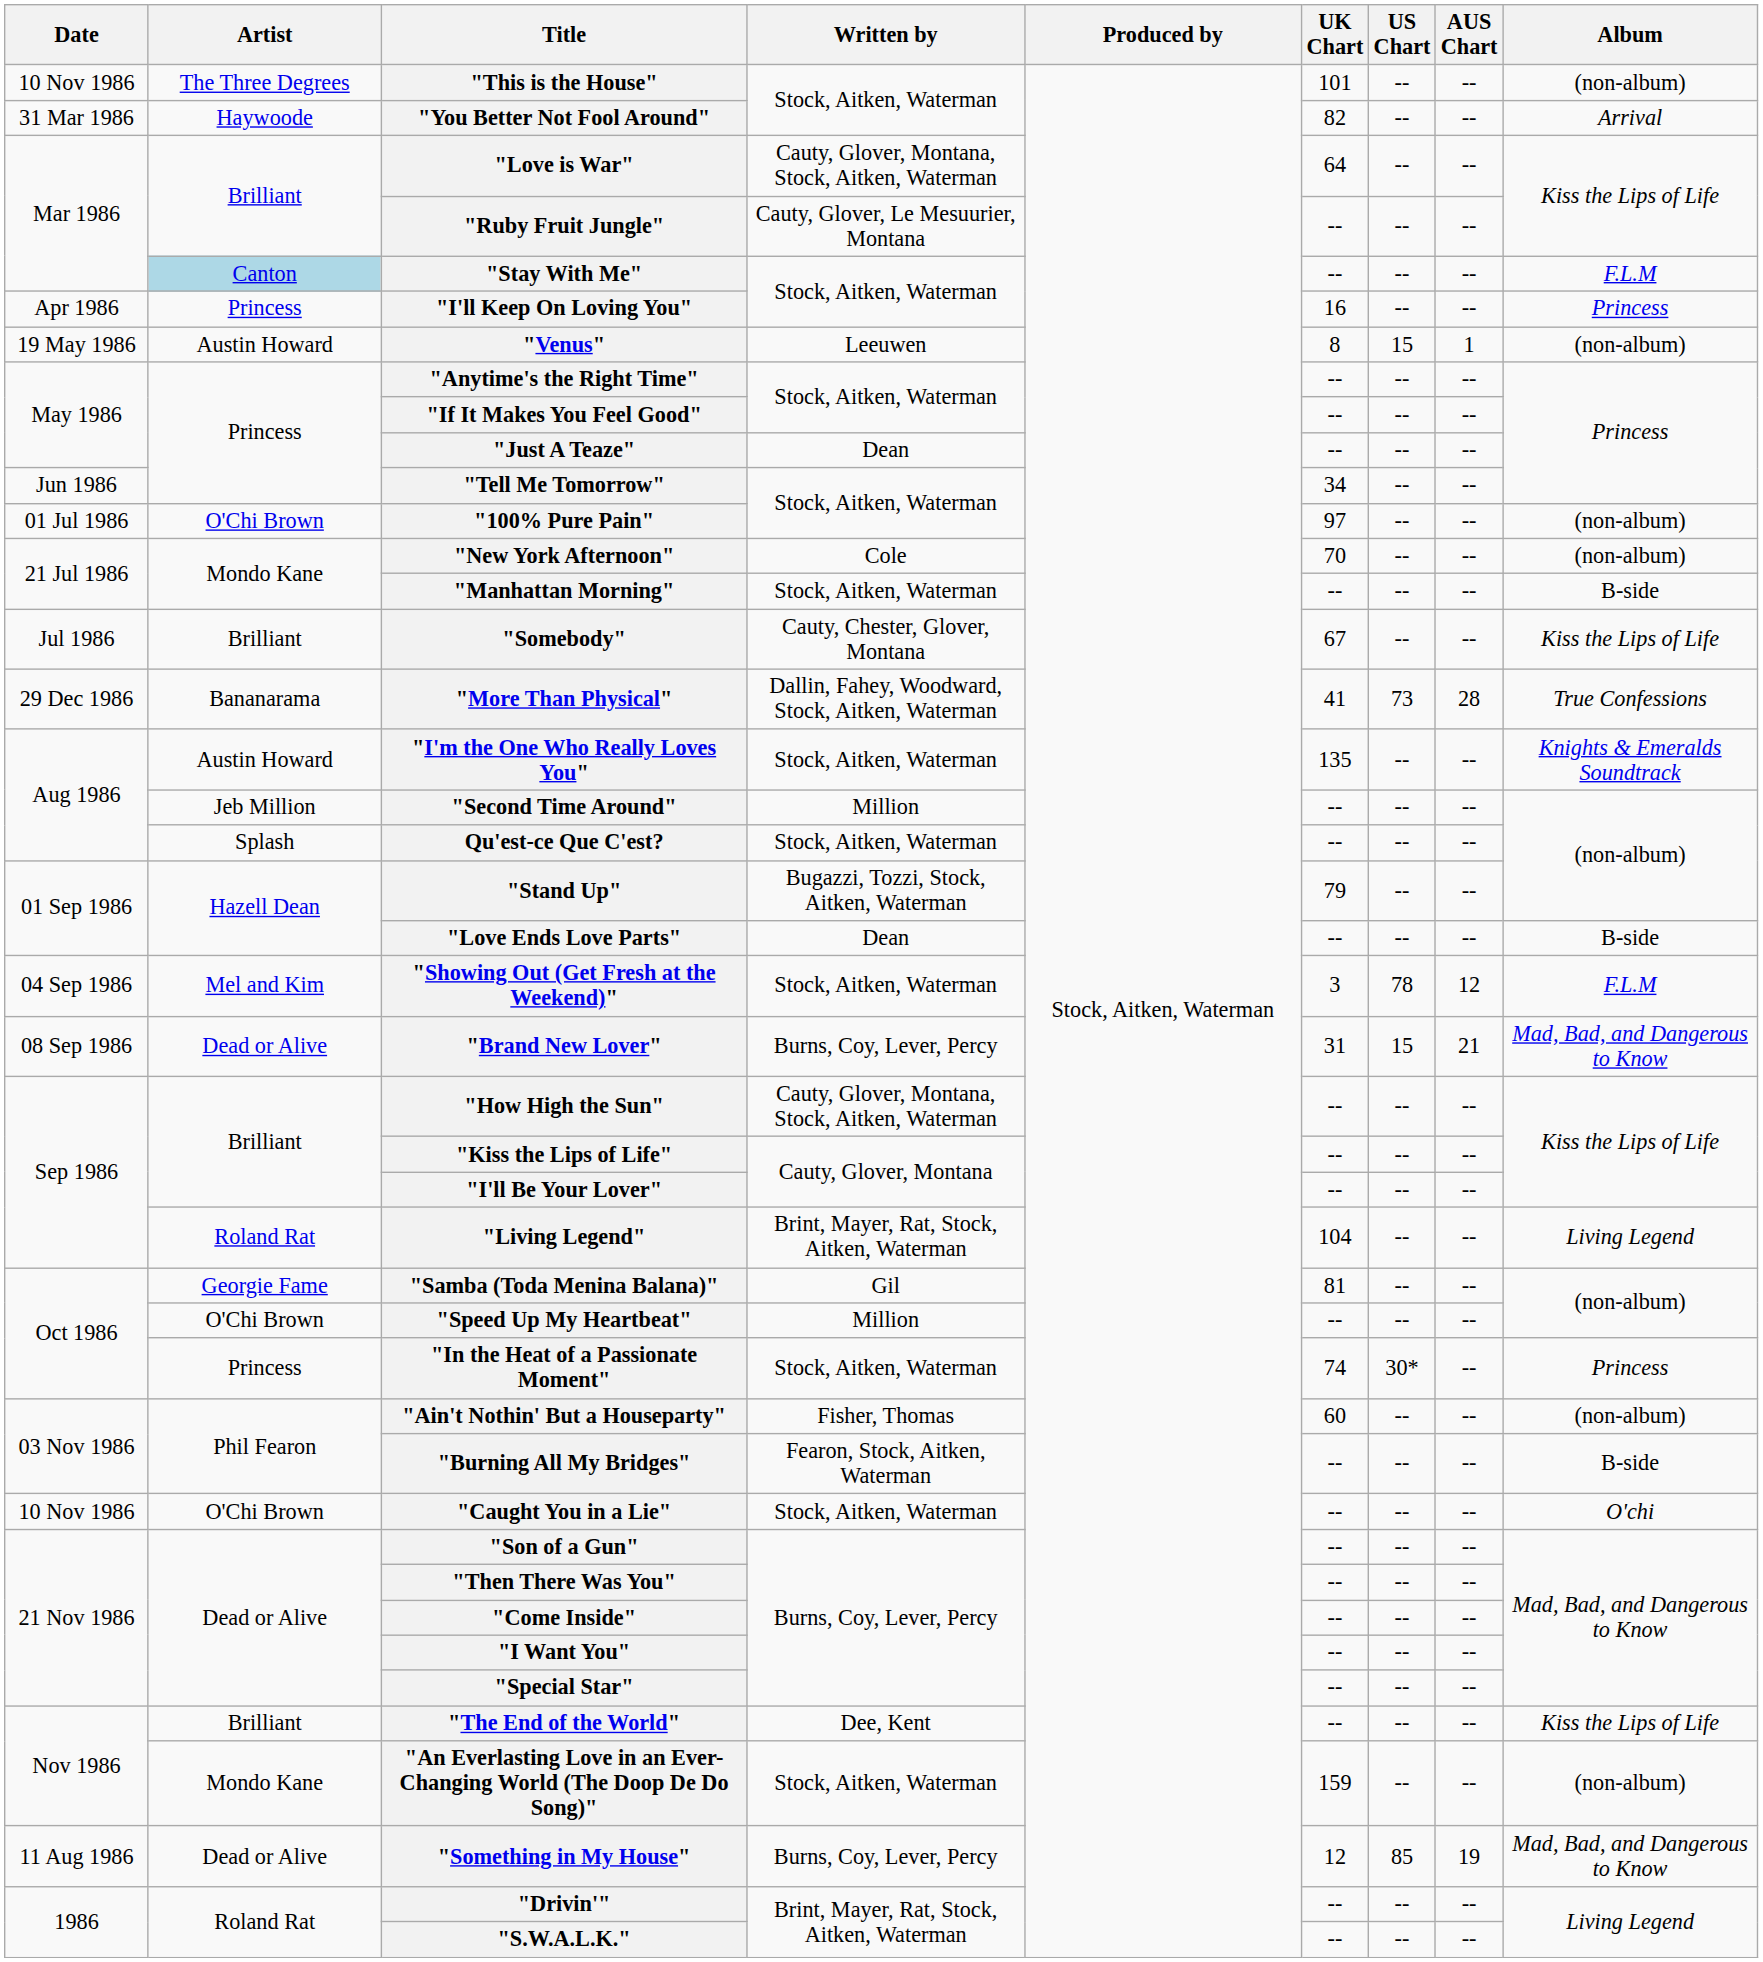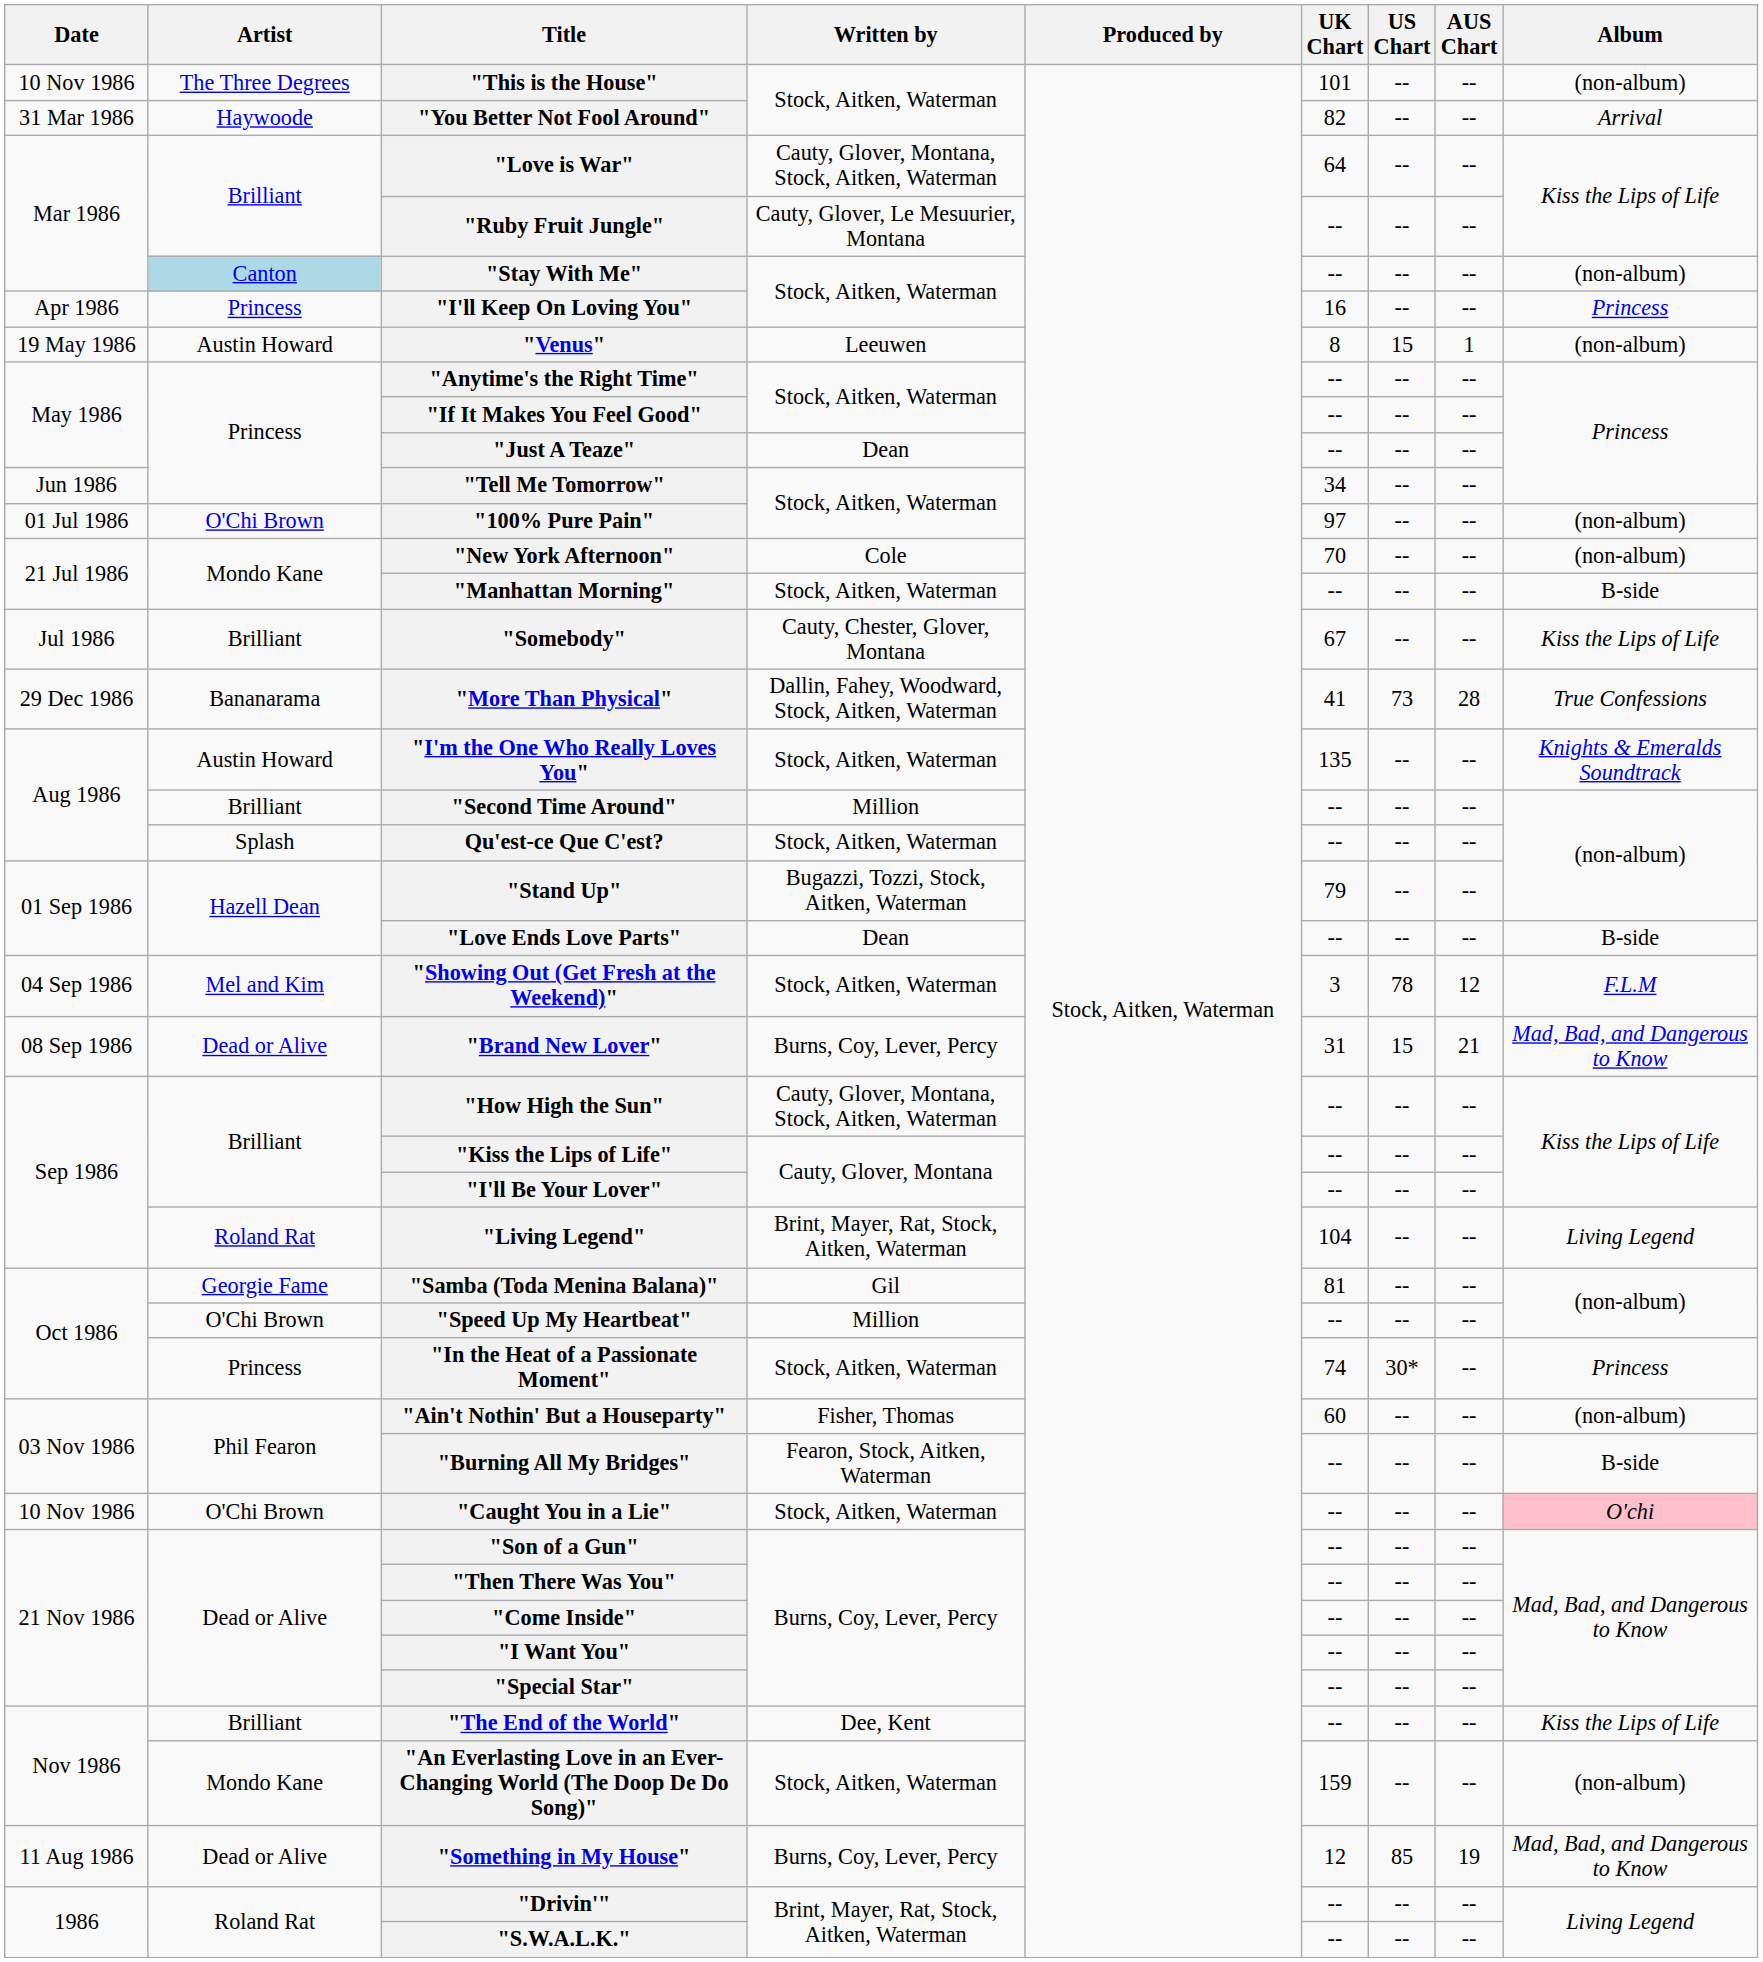(1630, 273) F.L.M -> (1630, 273) (non-album)
(265, 807) Jeb Million -> (265, 807) Brilliant
(1630, 1511) no background -> (1630, 1511) pink background
